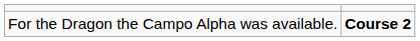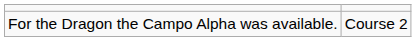(378, 23) bold -> (376, 23) normal
